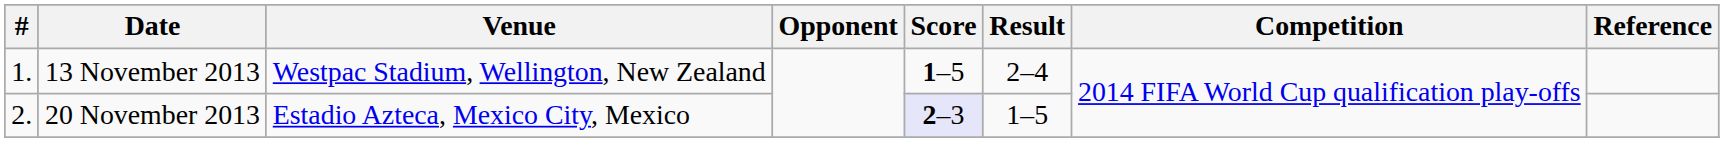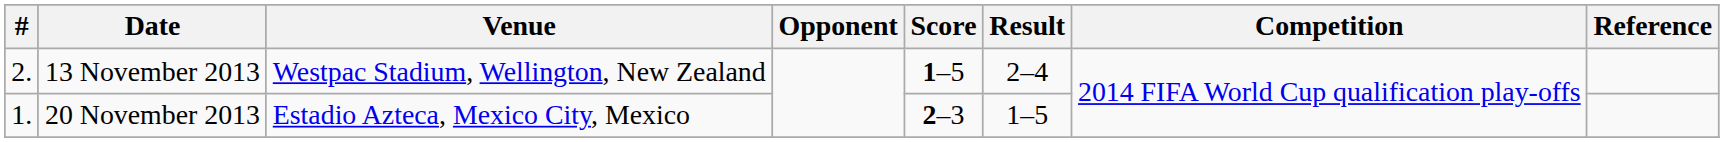(22, 70) 1. -> (22, 70) 2.
(22, 114) 2. -> (22, 114) 1.
(943, 114) lavender background -> (943, 114) no background
